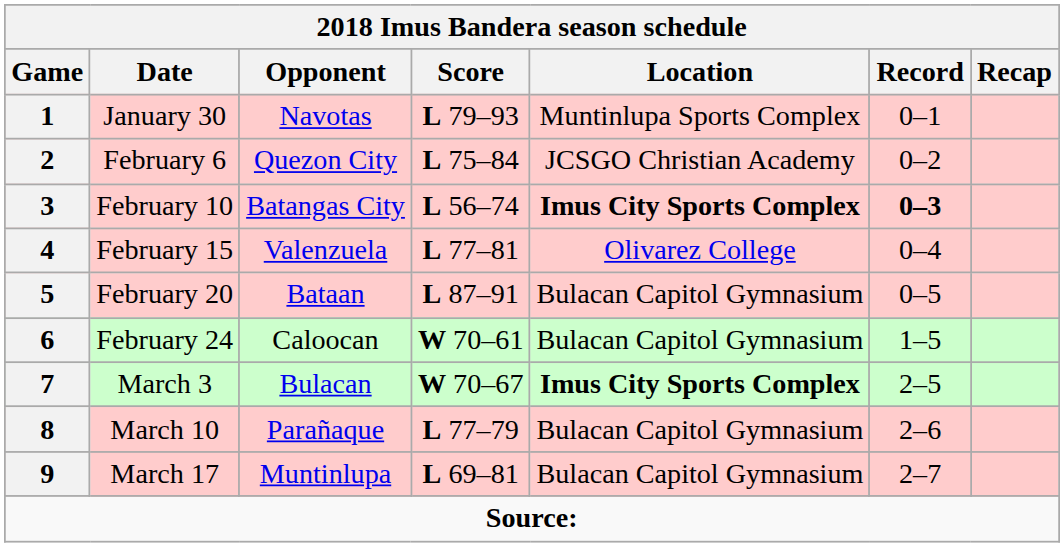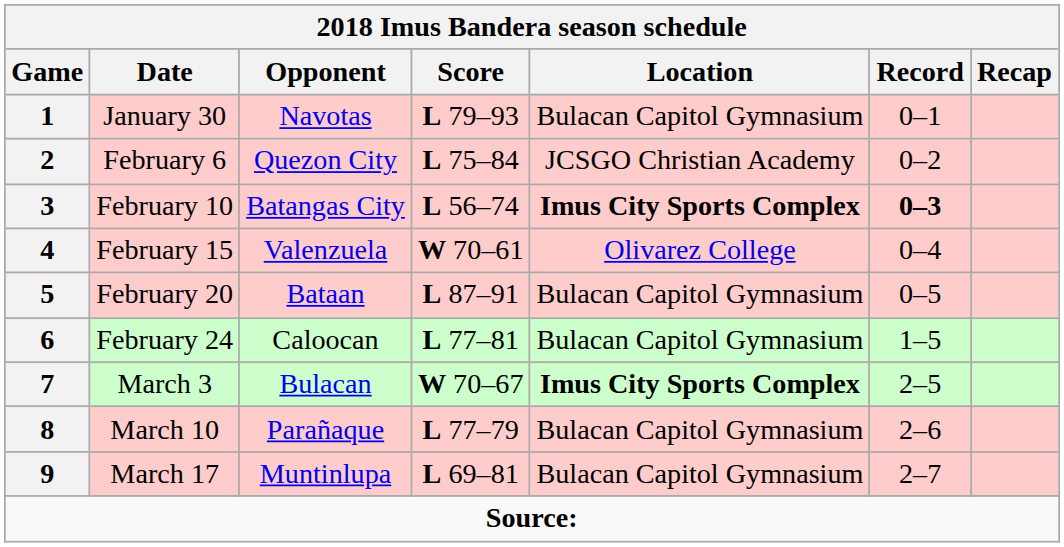(700, 116) Muntinlupa Sports Complex -> (700, 116) Bulacan Capitol Gymnasium
(471, 250) L 77–81 -> (471, 250) W 70–61
(471, 339) W 70–61 -> (471, 339) L 77–81
